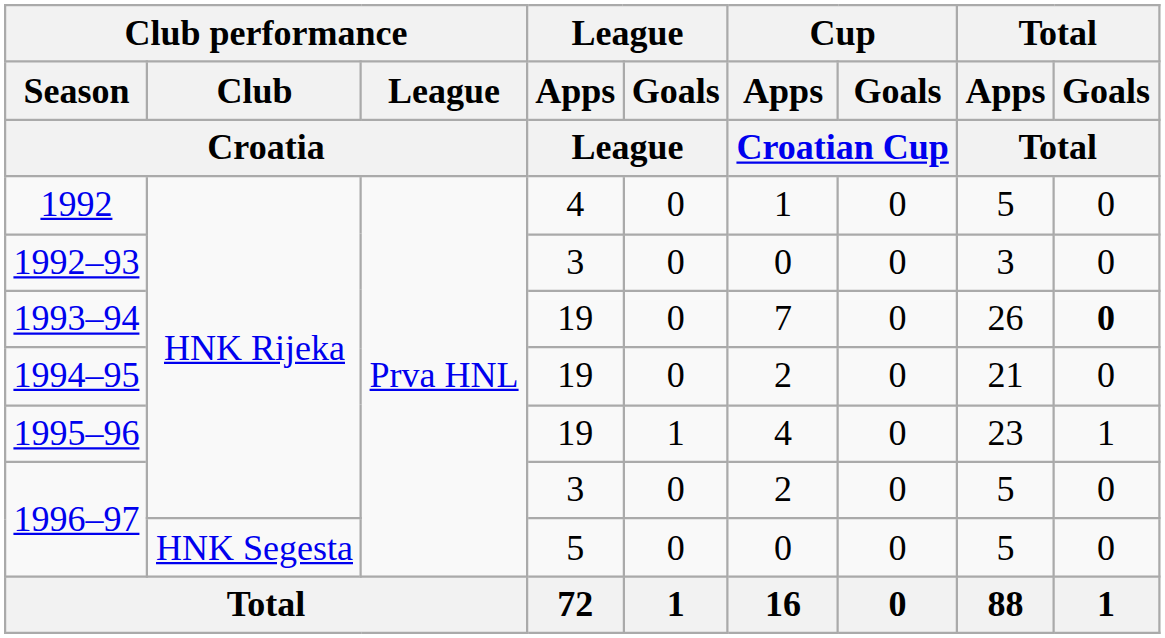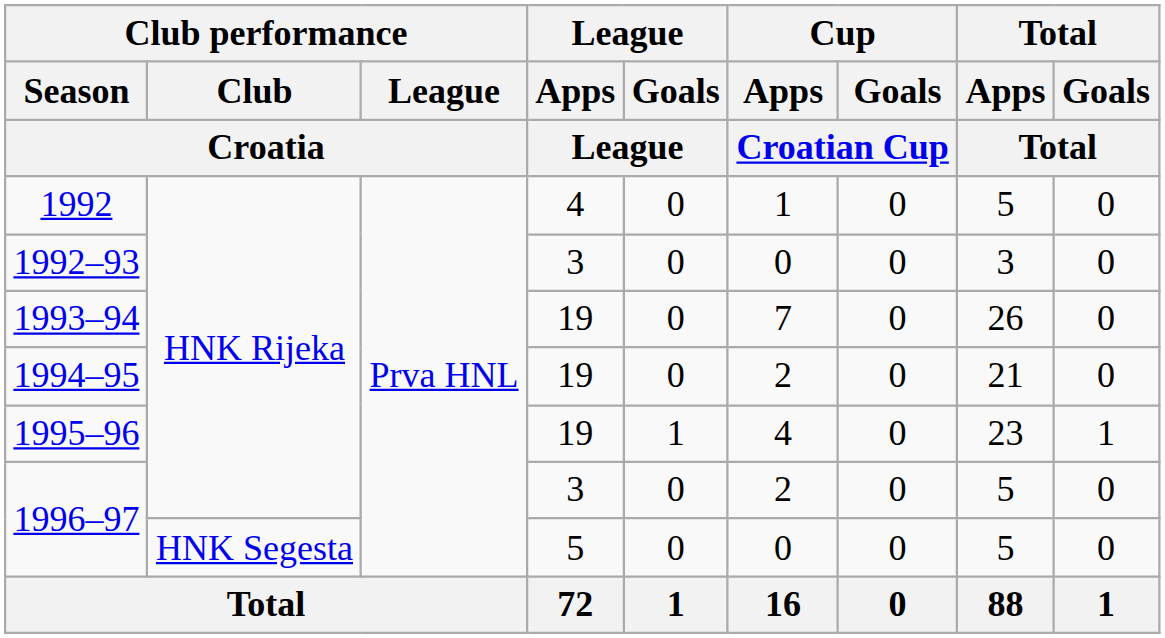(1106, 318) bold -> (1106, 318) normal
